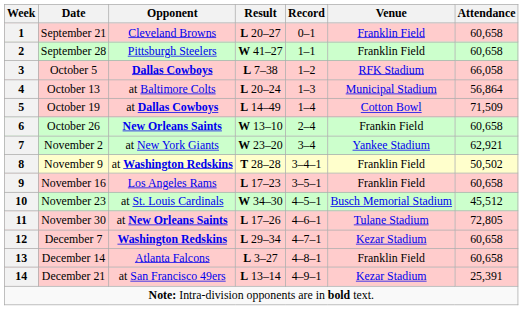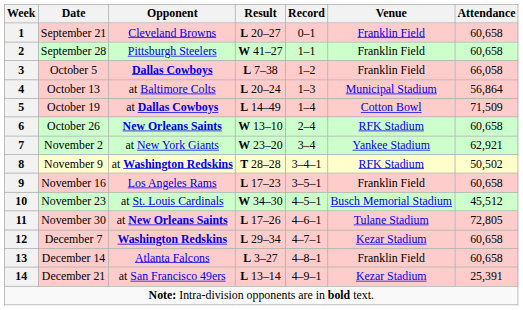(391, 70) RFK Stadium -> (391, 70) Franklin Field
(391, 126) Frankin Field -> (391, 126) RFK Stadium
(391, 164) Franklin Field -> (391, 164) RFK Stadium
